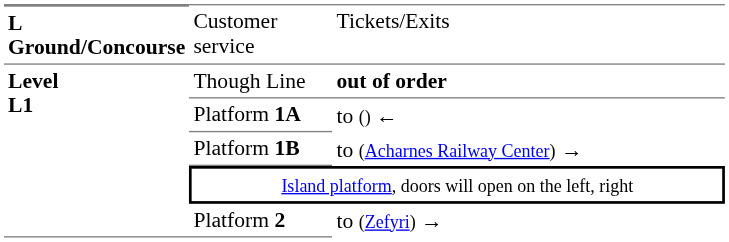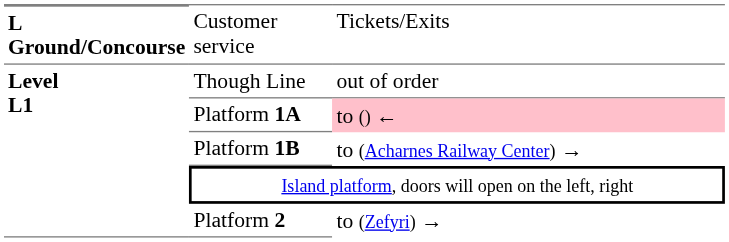(392, 80) bold -> (387, 80) normal
(367, 115) no background -> (367, 115) pink background
